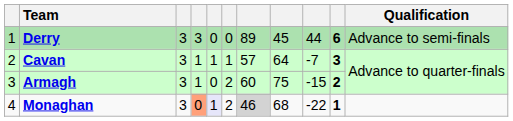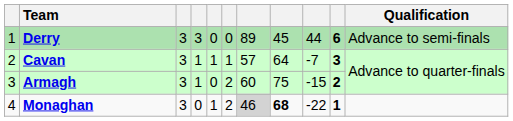(198, 104) lightsalmon background -> (198, 104) no background
(214, 104) lavender background -> (214, 104) no background
(281, 104) normal -> (281, 104) bold
